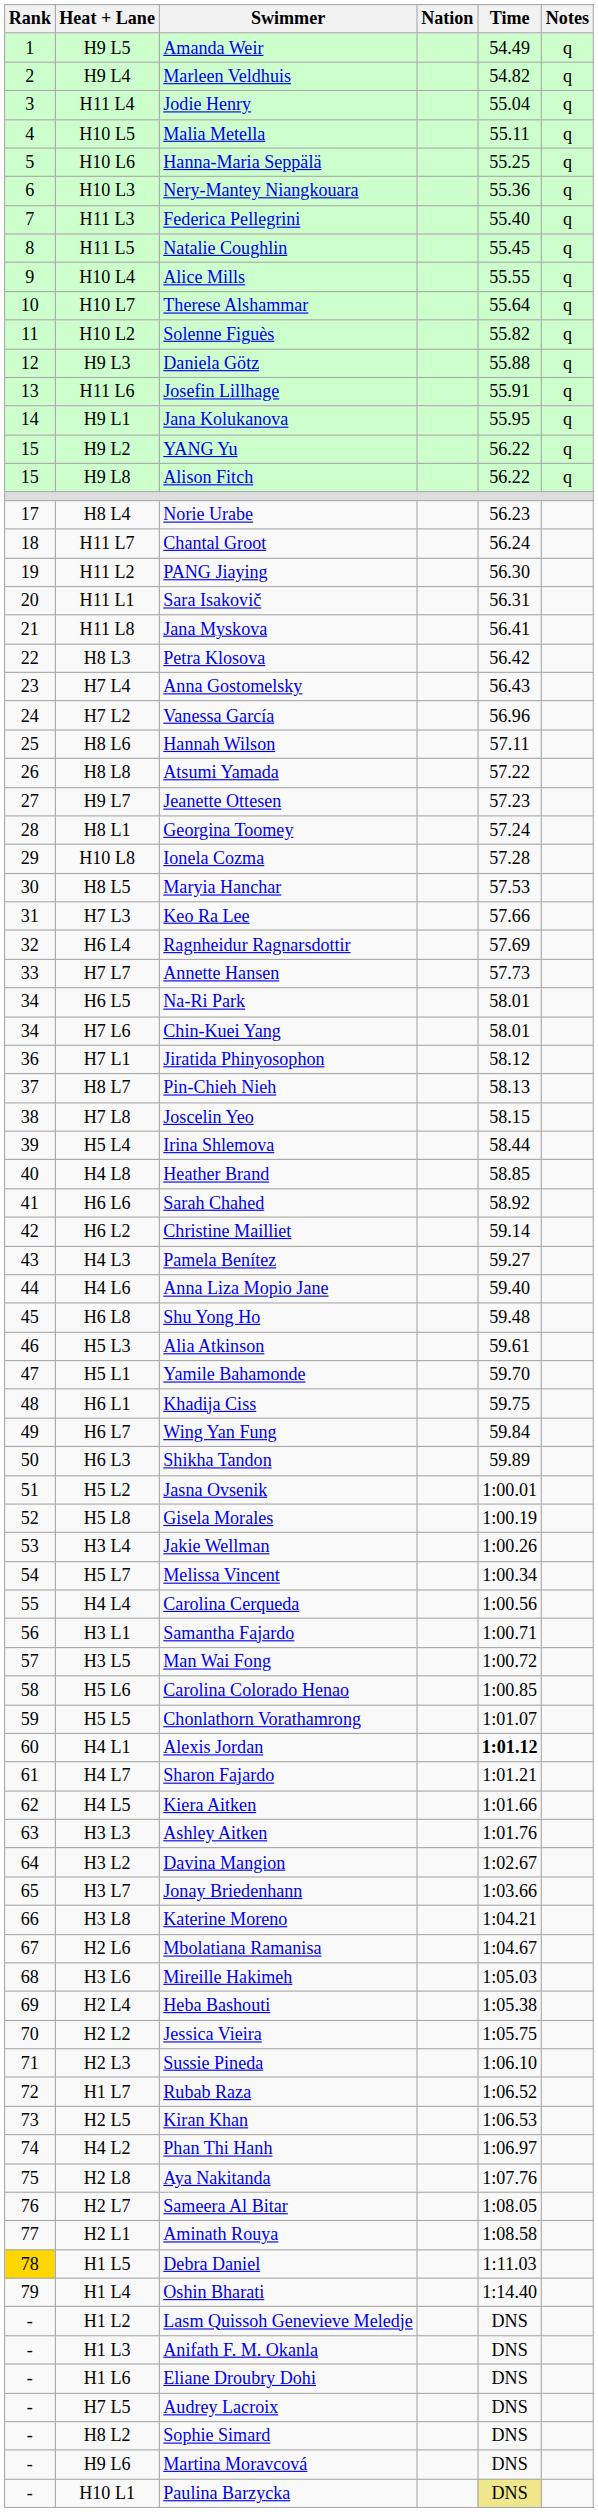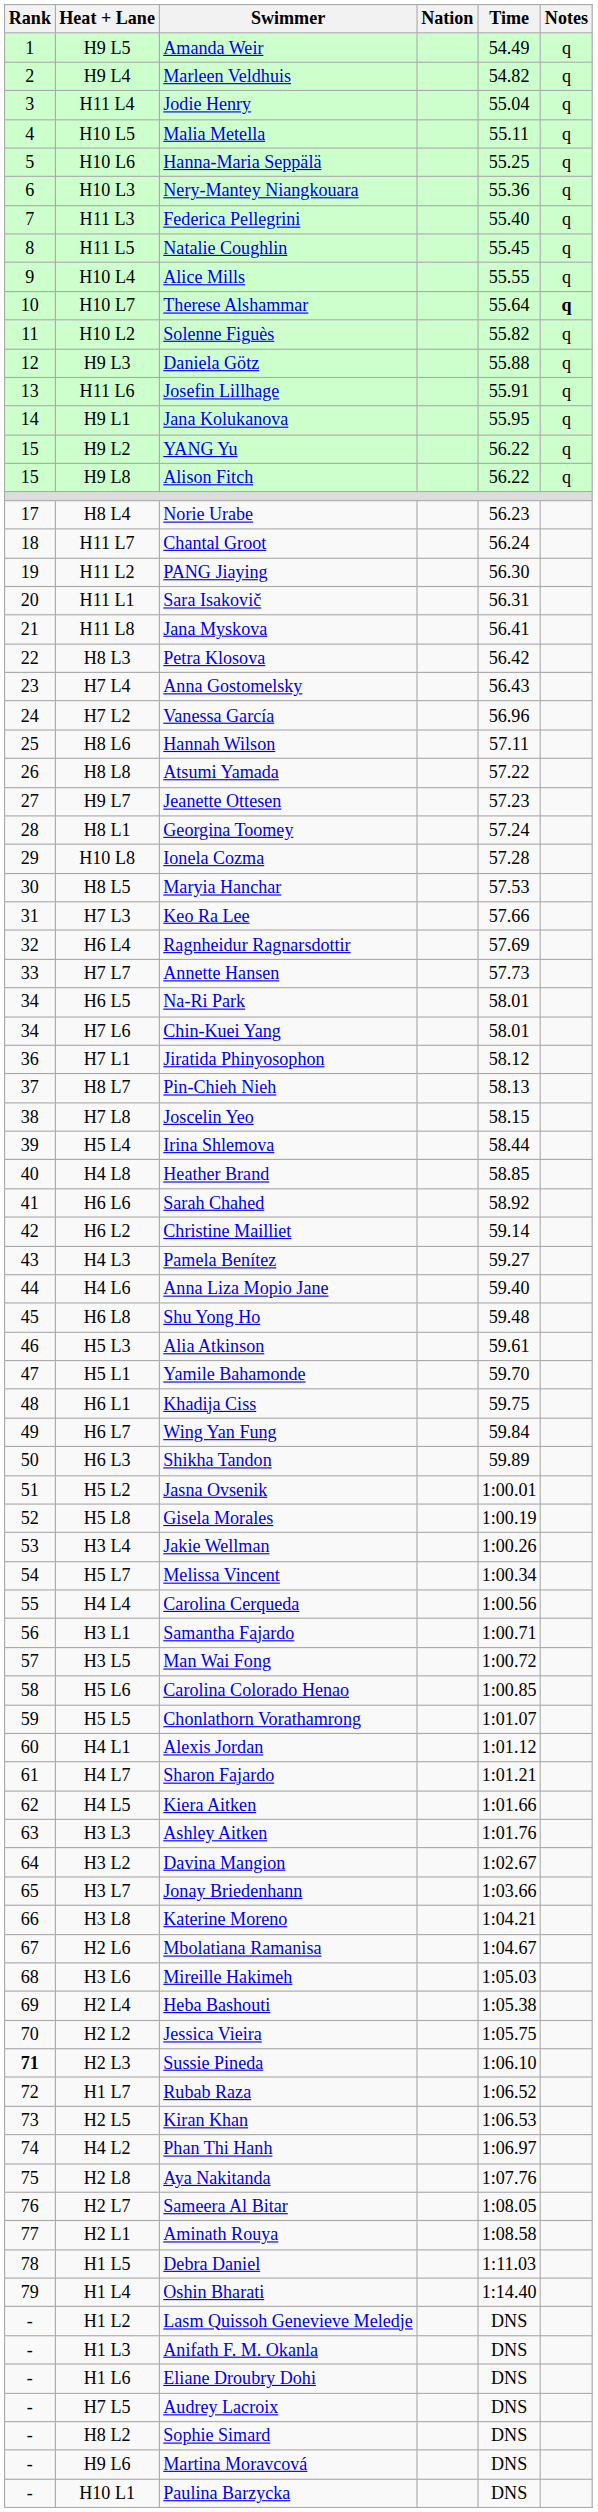(567, 305) normal -> (566, 305) bold
(510, 1747) bold -> (509, 1747) normal
(30, 2063) normal -> (30, 2063) bold
(30, 2263) gold background -> (30, 2263) no background
(510, 2493) khaki background -> (509, 2493) no background
